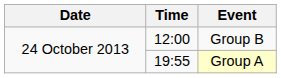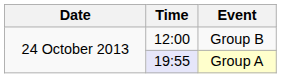(172, 61) no background -> (172, 61) lavender background
